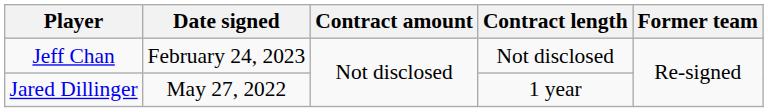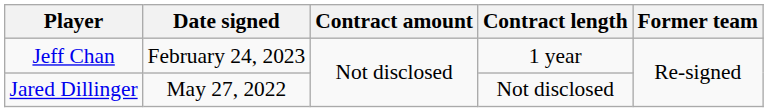(555, 55) Not disclosed -> (555, 55) 1 year
(555, 89) 1 year -> (555, 89) Not disclosed
